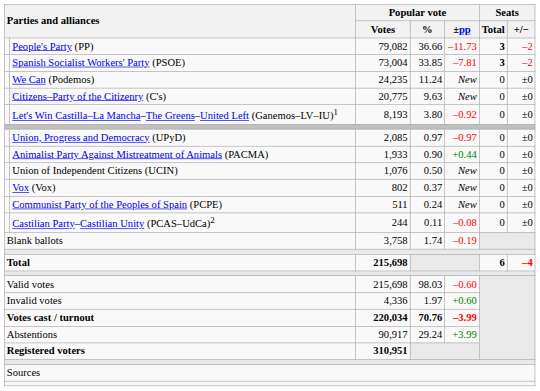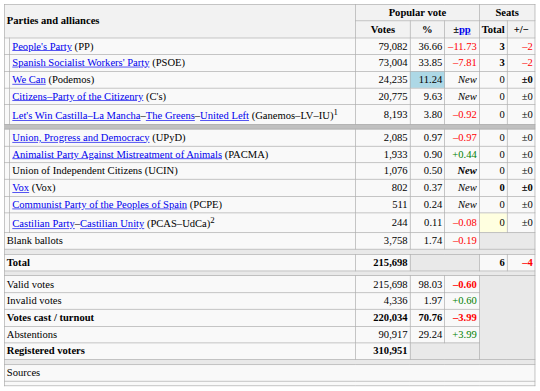(431, 79) no background -> (431, 79) lightblue background
(527, 79) normal -> (527, 79) bold
(467, 171) normal -> (467, 171) bold
(502, 188) normal -> (502, 188) bold
(527, 188) normal -> (527, 188) bold
(502, 222) no background -> (502, 222) lightyellow background
(465, 284) normal -> (465, 284) bold
